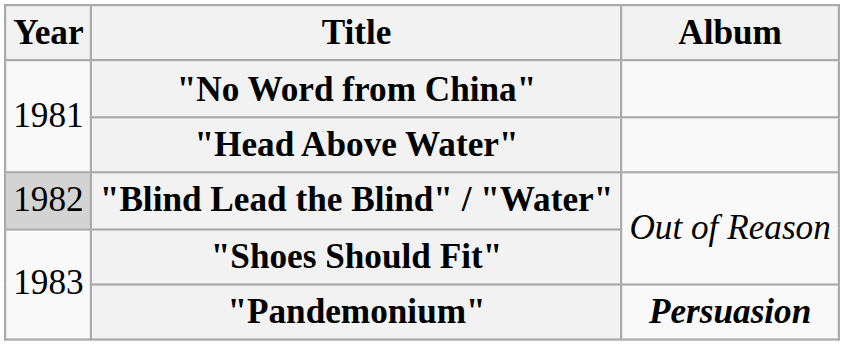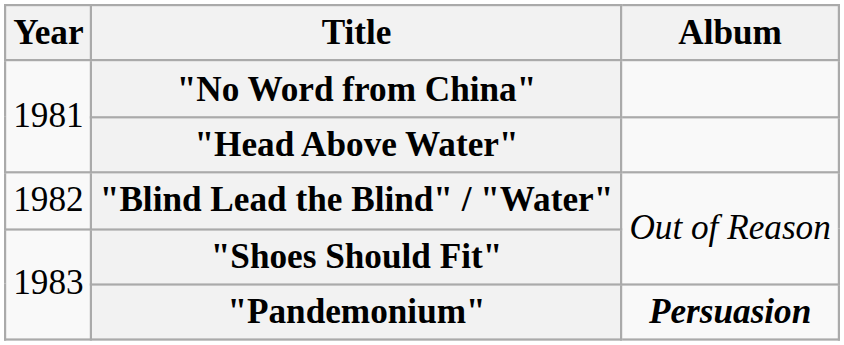(48, 199) lightgrey background -> (48, 199) no background
